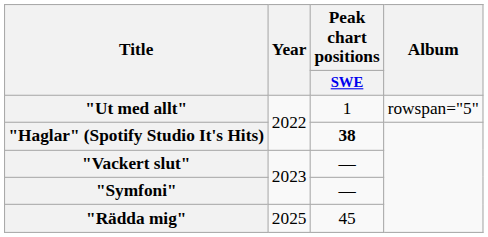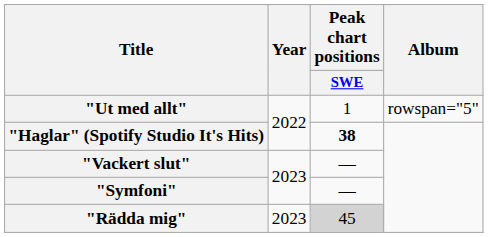(289, 218) 2025 -> (289, 218) 2023
(347, 218) no background -> (347, 218) lightgrey background
